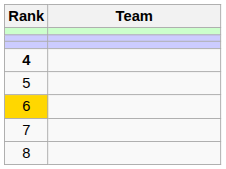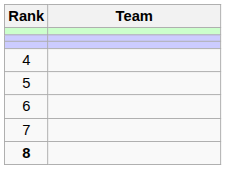(26, 59) bold -> (26, 59) normal
(26, 106) gold background -> (26, 106) no background
(26, 153) normal -> (26, 153) bold
